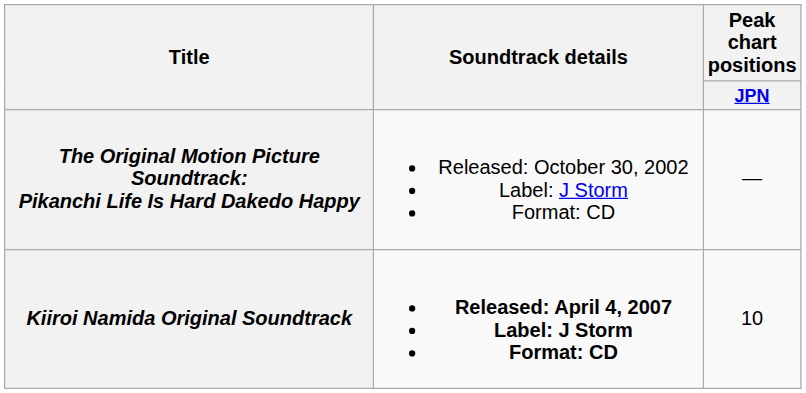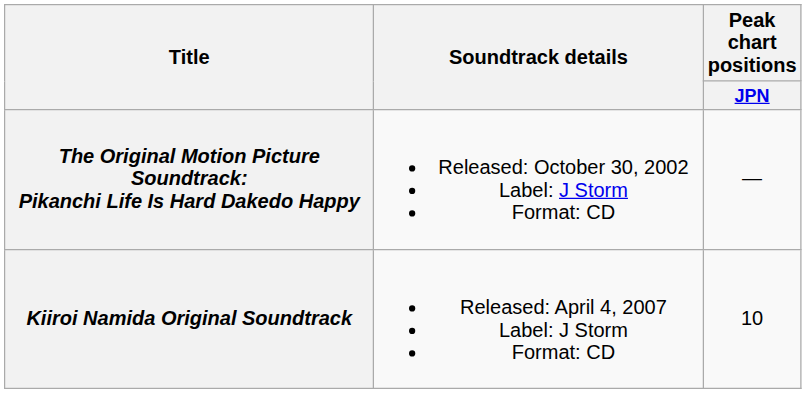(538, 330) bold -> (538, 330) normal
